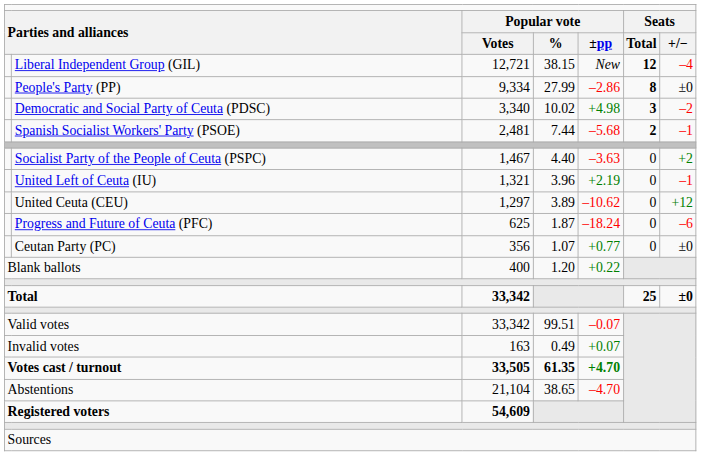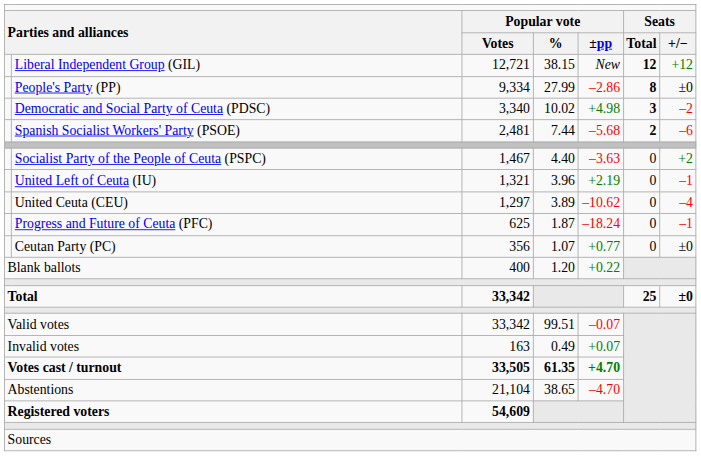(686, 65) –4 -> (682, 65) +12
(686, 130) –1 -> (686, 130) –6
(682, 202) +12 -> (686, 202) –4
(686, 224) –6 -> (686, 224) –1
